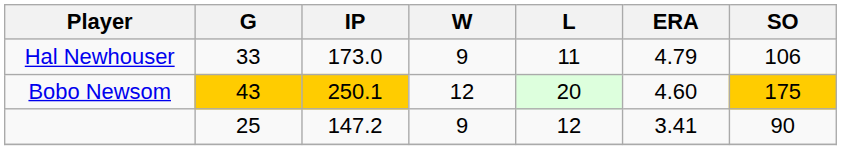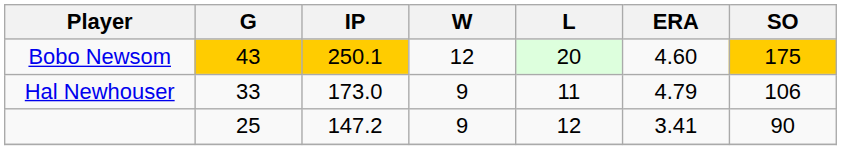rows swapped: (100, 91) <-> (100, 56)
